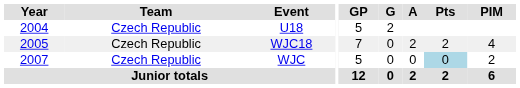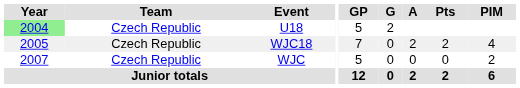(34, 28) no background -> (34, 28) lightgreen background
(445, 60) lightblue background -> (445, 60) no background
